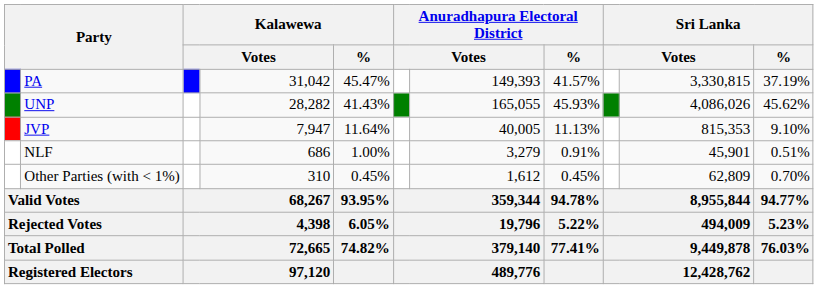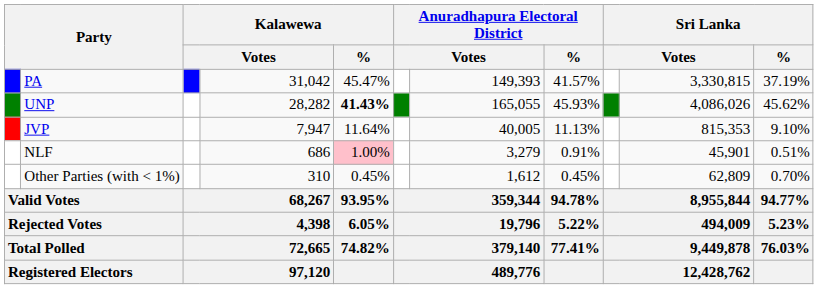(367, 104) normal -> (365, 104) bold
(370, 152) no background -> (370, 152) pink background
